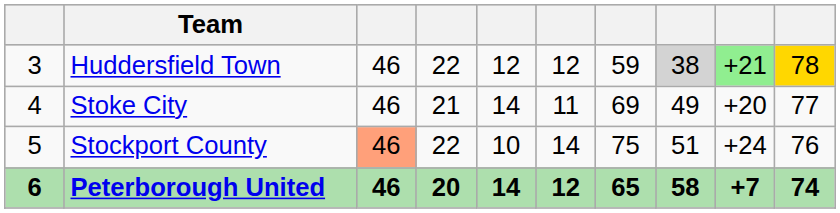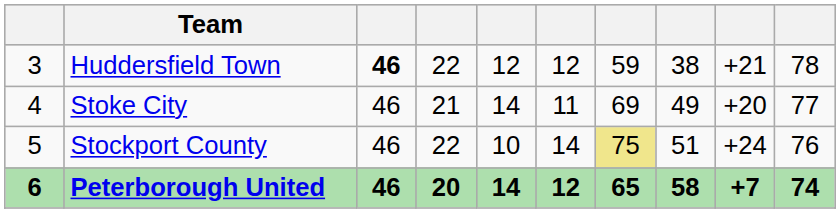(386, 65) normal -> (386, 65) bold
(685, 65) lightgrey background -> (685, 65) no background
(745, 65) lightgreen background -> (745, 65) no background
(805, 65) gold background -> (805, 65) no background
(386, 146) lightsalmon background -> (386, 146) no background
(625, 146) no background -> (625, 146) khaki background
